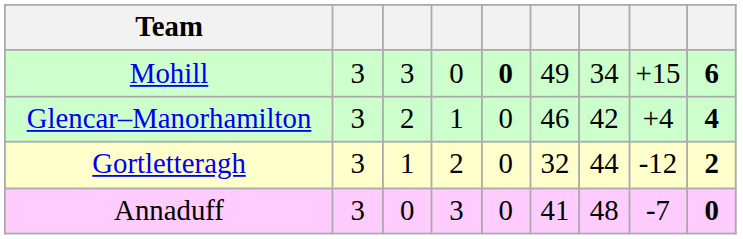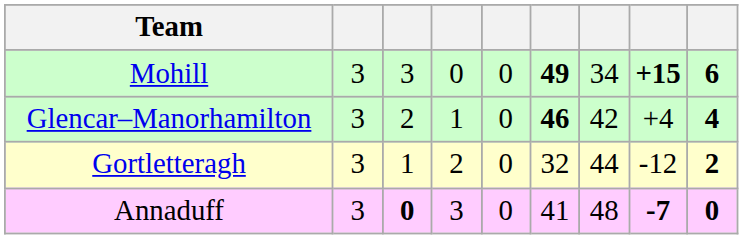(506, 73) bold -> (506, 73) normal
(555, 73) normal -> (555, 73) bold
(658, 73) normal -> (658, 73) bold
(555, 118) normal -> (555, 118) bold
(407, 210) normal -> (407, 210) bold
(658, 210) normal -> (658, 210) bold
